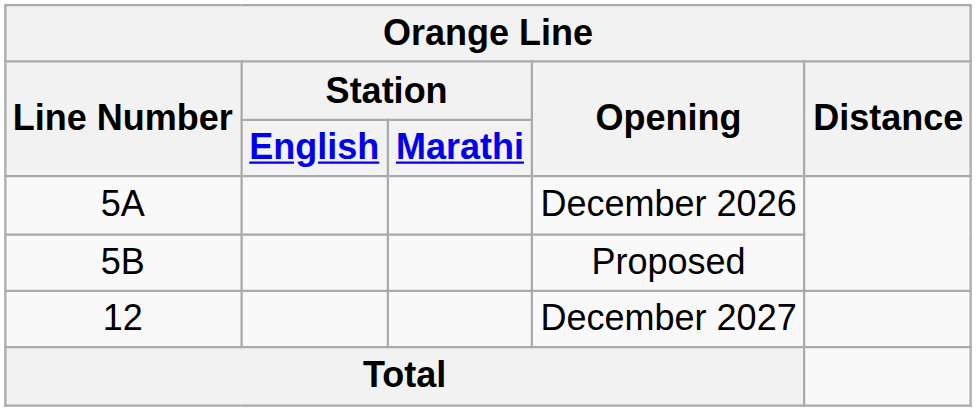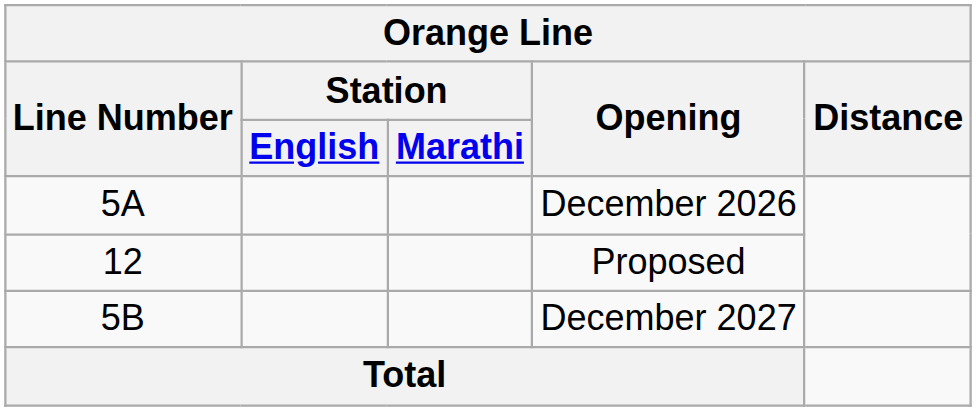(123, 261) 5B -> (123, 261) 12
(123, 318) 12 -> (123, 318) 5B
